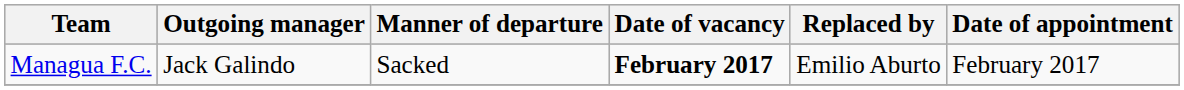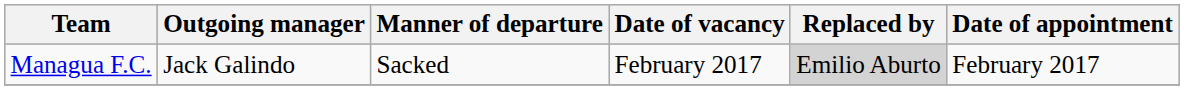(694, 64) bold -> (688, 64) normal
(869, 64) no background -> (869, 64) lightgrey background
